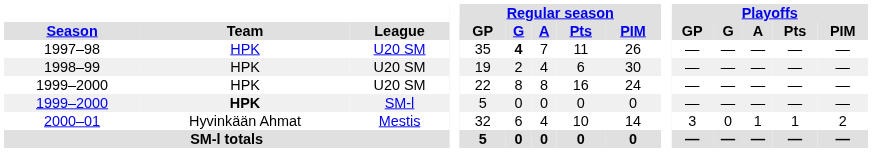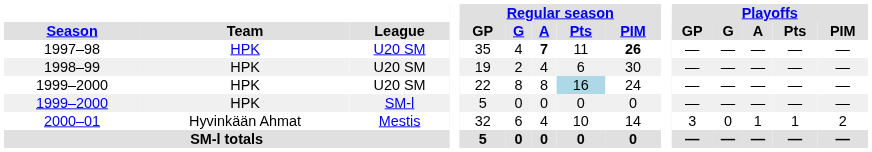(519, 49) bold -> (519, 49) normal
(544, 49) normal -> (544, 49) bold
(633, 49) normal -> (633, 49) bold
(581, 85) no background -> (581, 85) lightblue background
(245, 103) bold -> (245, 103) normal
